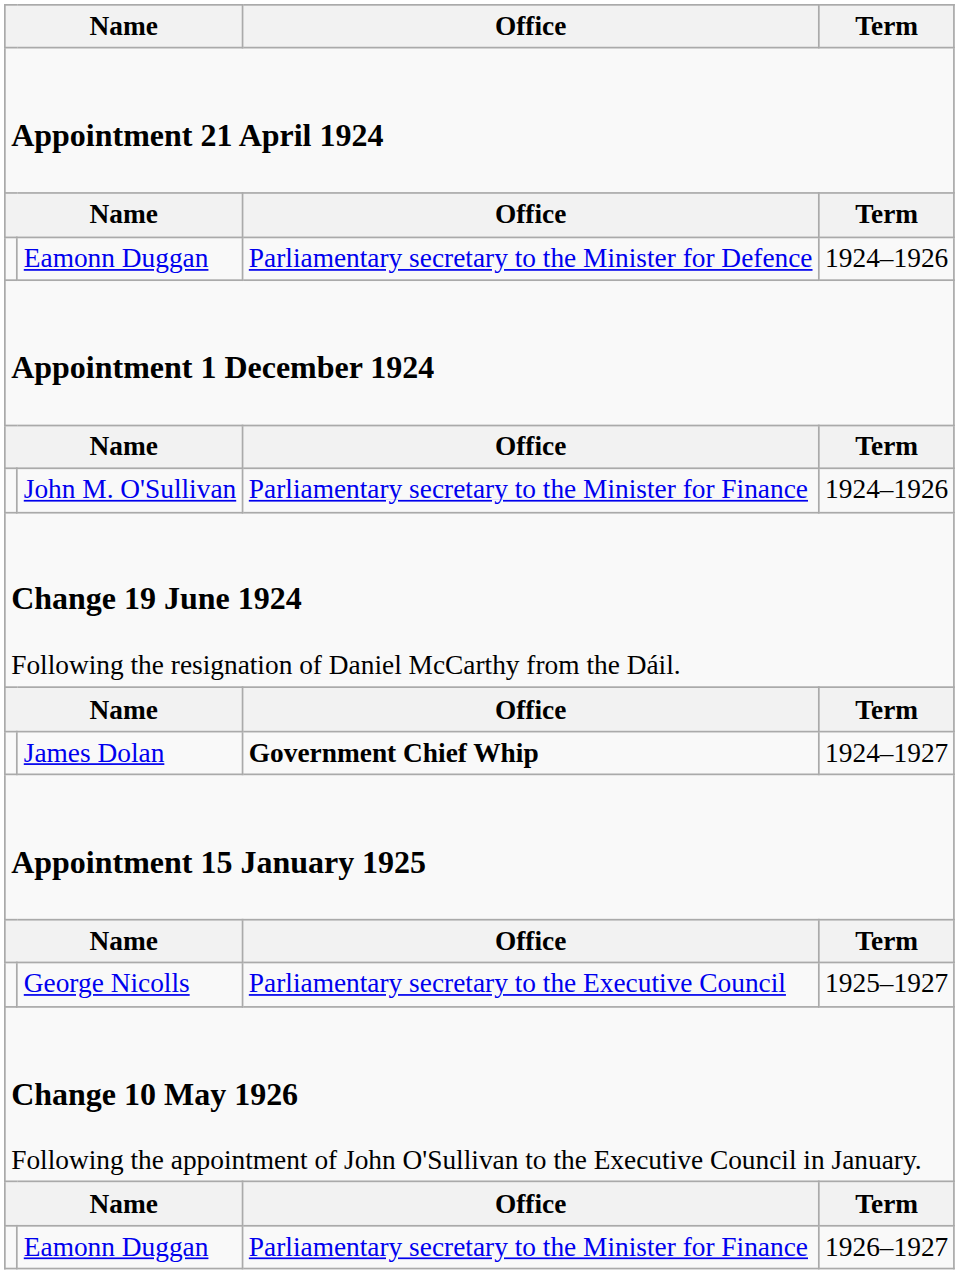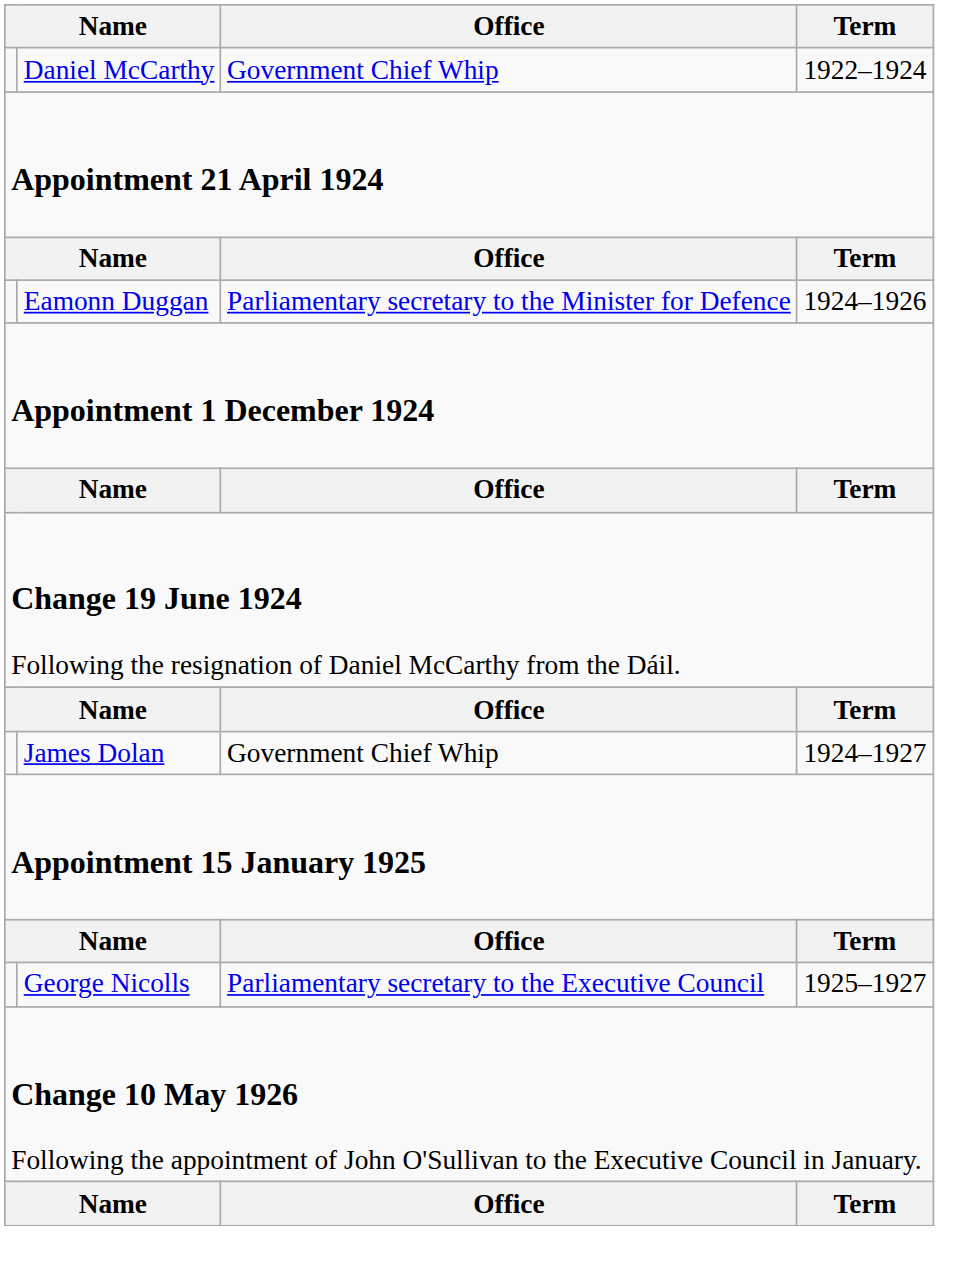+ row: (119, 69)
- row: (130, 489)
(394, 752) bold -> (363, 752) normal
- row: (116, 1246)
